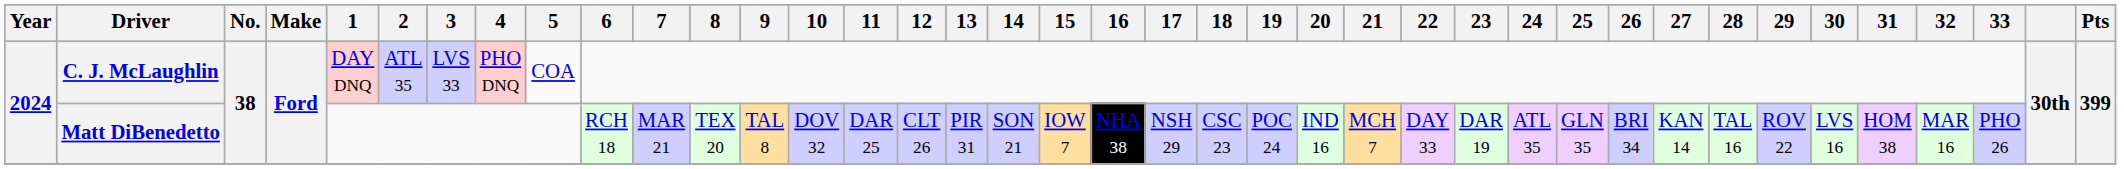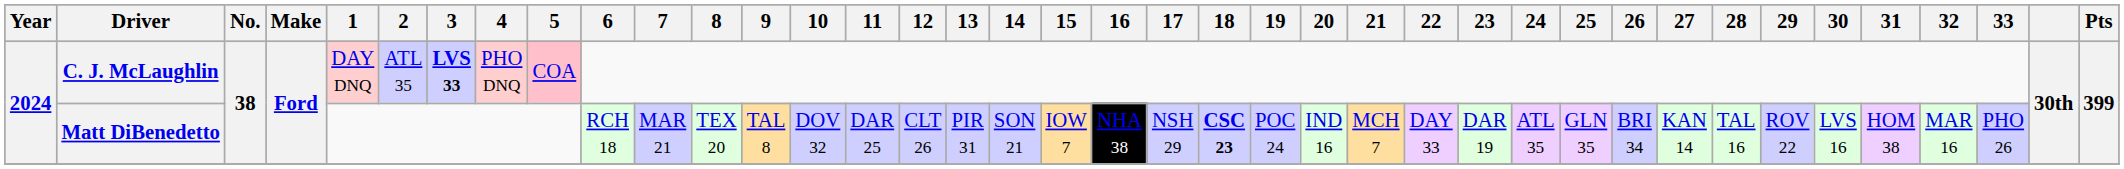(451, 70) normal -> (452, 71) bold
(553, 71) no background -> (554, 71) pink background
(1222, 132) normal -> (1224, 133) bold
